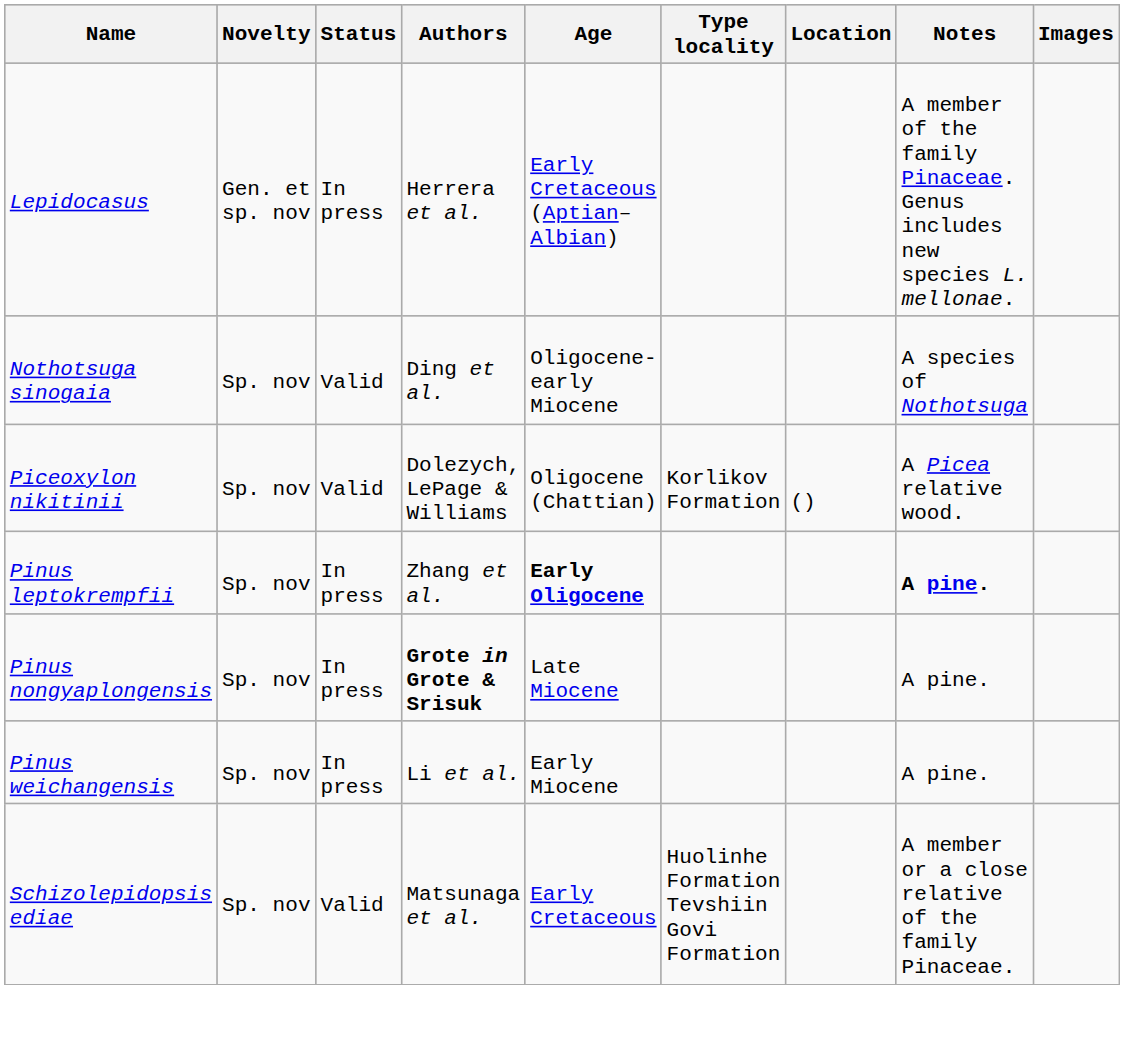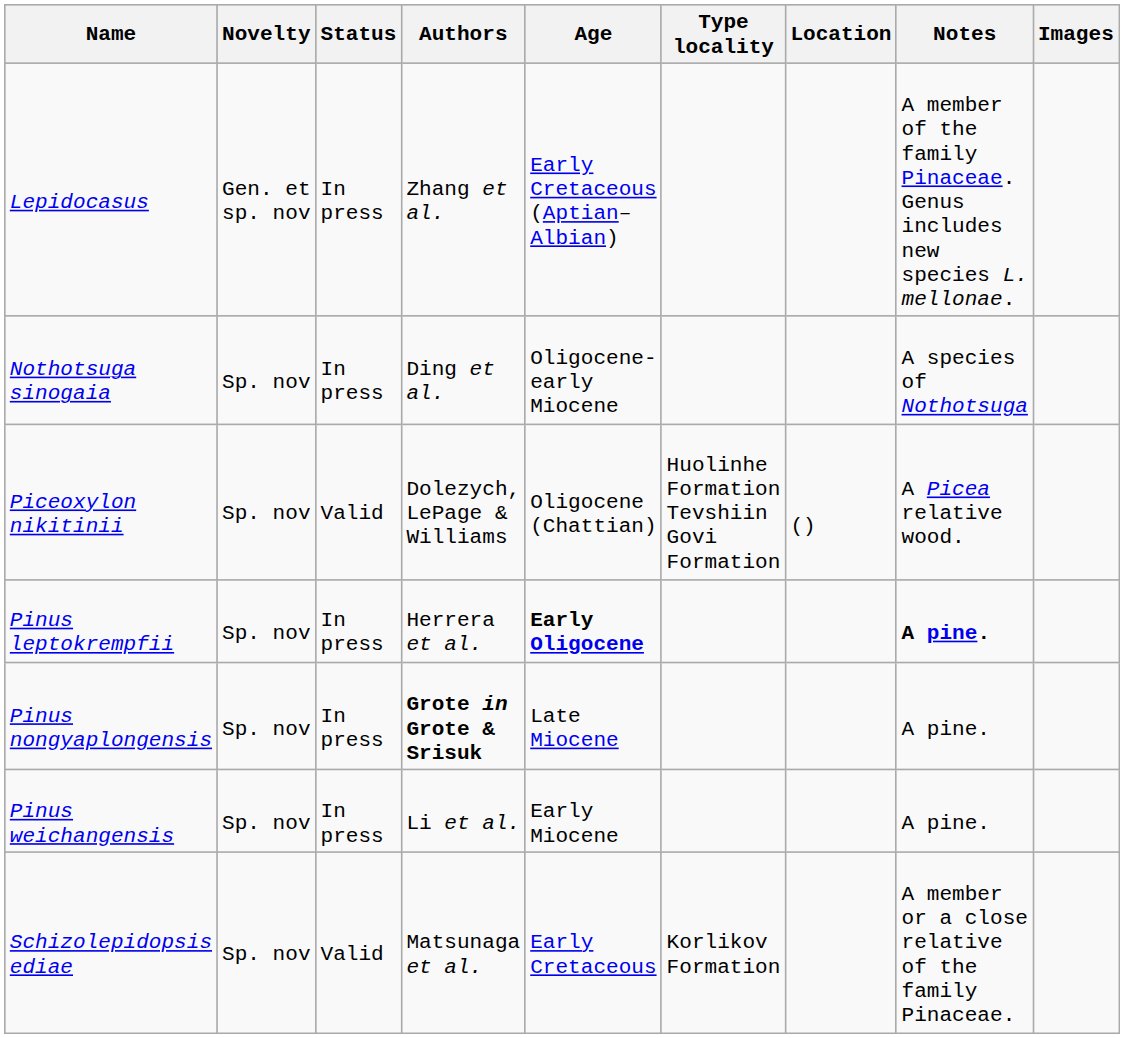(451, 202) Herrera et al. -> (457, 202) Zhang et al.
(352, 382) Valid -> (352, 382) In press
(723, 489) Korlikov Formation -> (723, 514) Huolinhe Formation Tevshiin Govi Formation
(457, 585) Zhang et al. -> (451, 633) Herrera et al.
(723, 906) Huolinhe Formation Tevshiin Govi Formation -> (723, 955) Korlikov Formation
